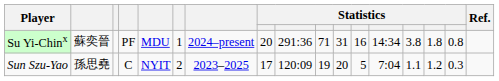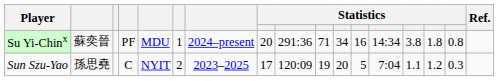(342, 42) 31 -> (342, 42) 34
